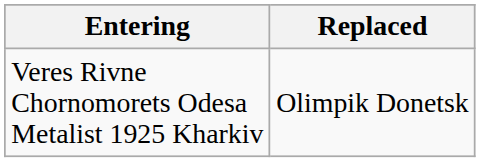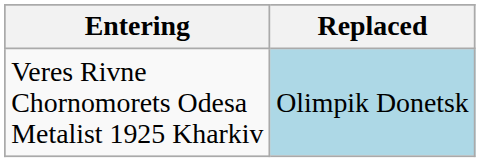(372, 102) no background -> (372, 102) lightblue background
